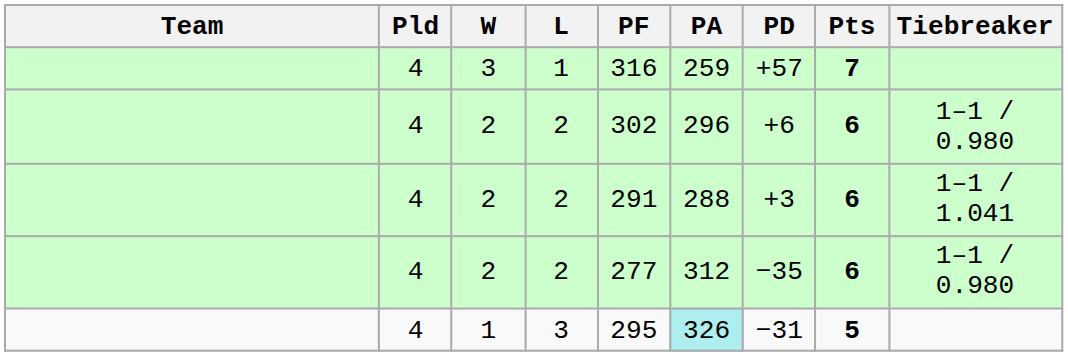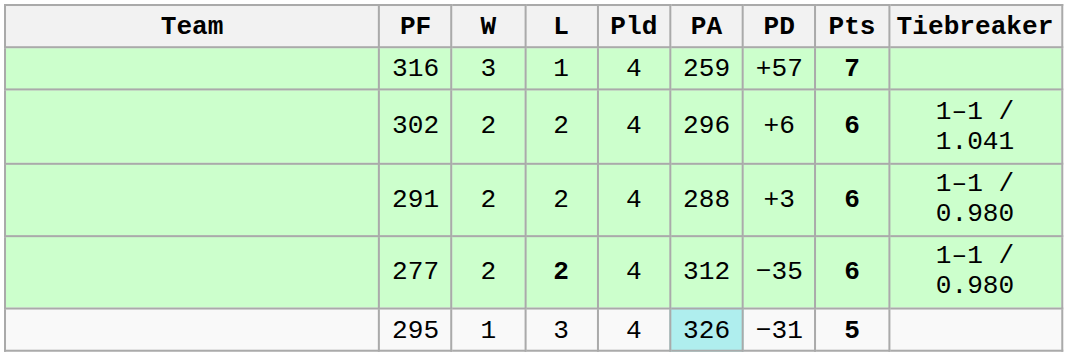columns swapped: (416, 26) <-> (634, 26)
(975, 127) 1–1 / 0.980 -> (975, 127) 1–1 / 1.041
(975, 199) 1–1 / 1.041 -> (975, 199) 1–1 / 0.980
(561, 272) normal -> (561, 272) bold
